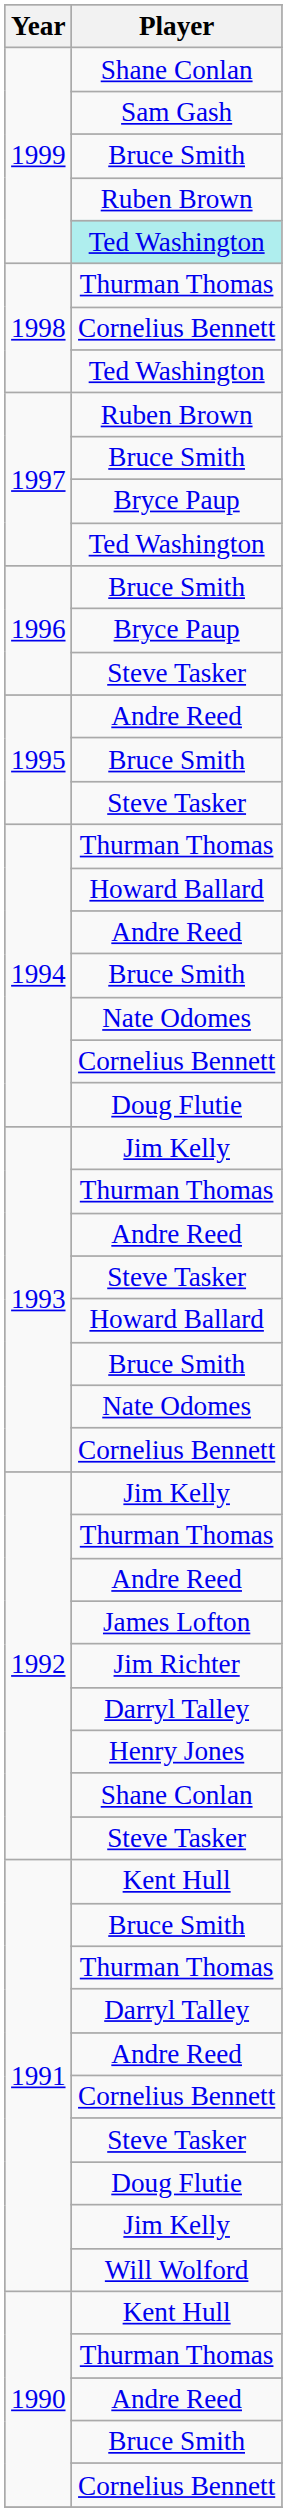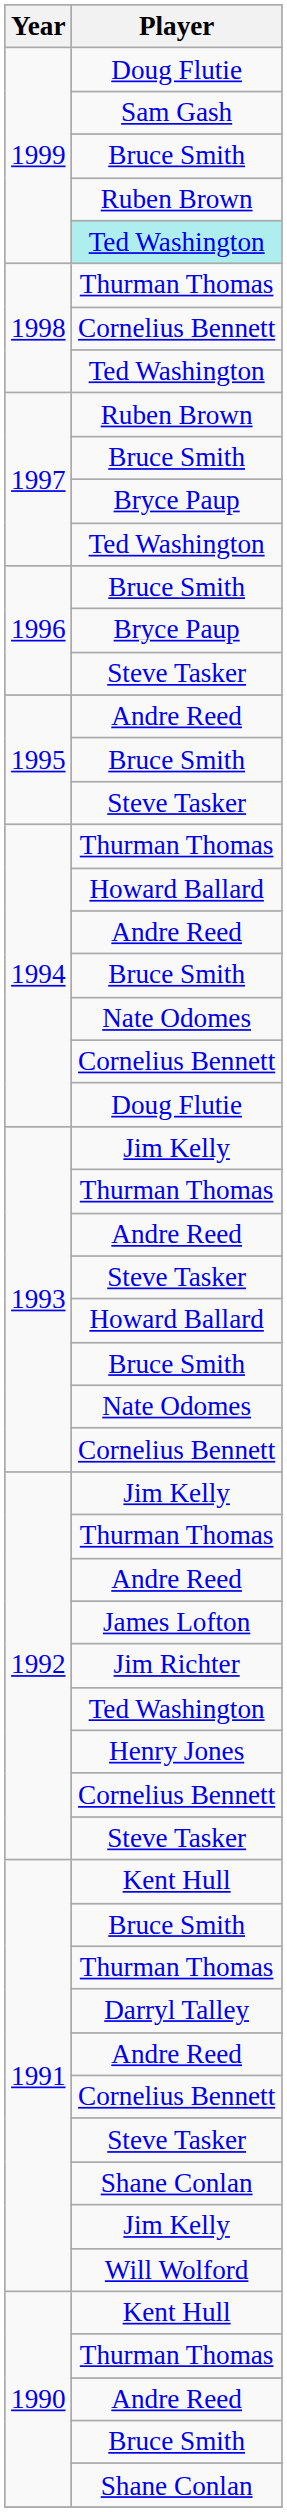(177, 69) Shane Conlan -> (177, 69) Doug Flutie
(177, 1708) Darryl Talley -> (177, 1708) Ted Washington
(177, 1794) Shane Conlan -> (177, 1794) Cornelius Bennett
(177, 2182) Doug Flutie -> (177, 2182) Shane Conlan
(177, 2484) Cornelius Bennett -> (177, 2484) Shane Conlan
